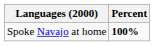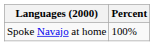(125, 31) bold -> (124, 31) normal
